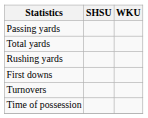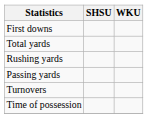rows swapped: (29, 74) <-> (33, 28)
